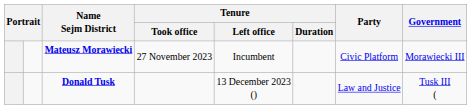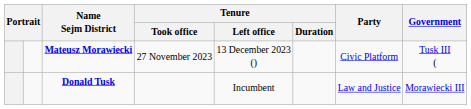(254, 56) Incumbent -> (254, 56) 13 December 2023 ()
(435, 56) Morawiecki III -> (435, 56) Tusk III (
(254, 88) 13 December 2023 () -> (254, 88) Incumbent
(435, 88) Tusk III ( -> (435, 88) Morawiecki III
